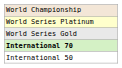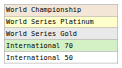(39, 45) bold -> (39, 45) normal
